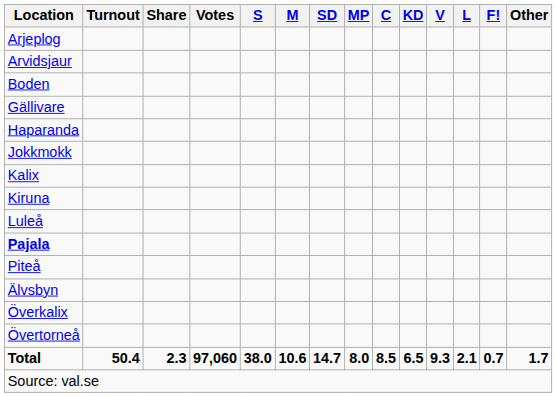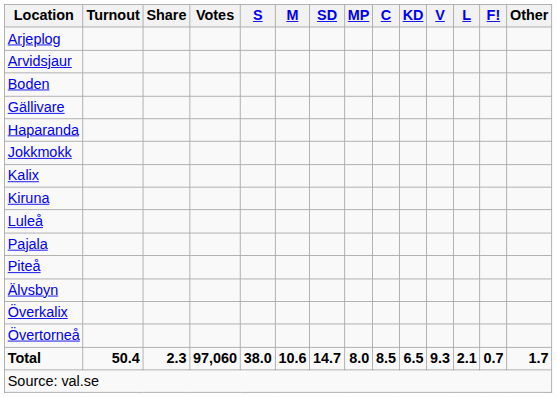(29, 244) bold -> (28, 244) normal
